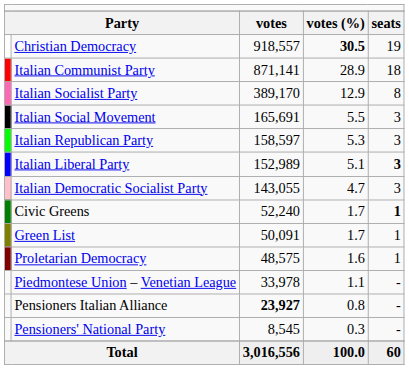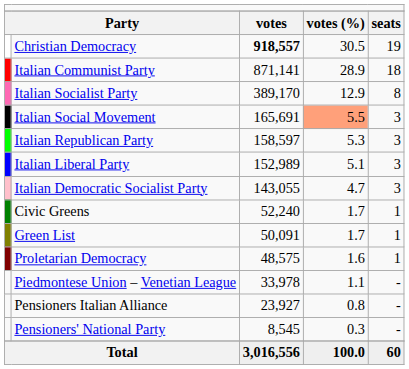(277, 46) normal -> (277, 46) bold
(352, 46) bold -> (352, 46) normal
(356, 117) no background -> (356, 117) lightsalmon background
(397, 164) bold -> (397, 164) normal
(397, 211) bold -> (397, 211) normal
(280, 305) bold -> (280, 305) normal
